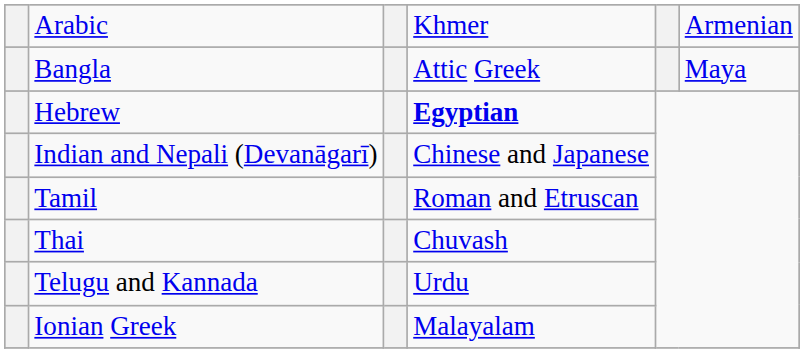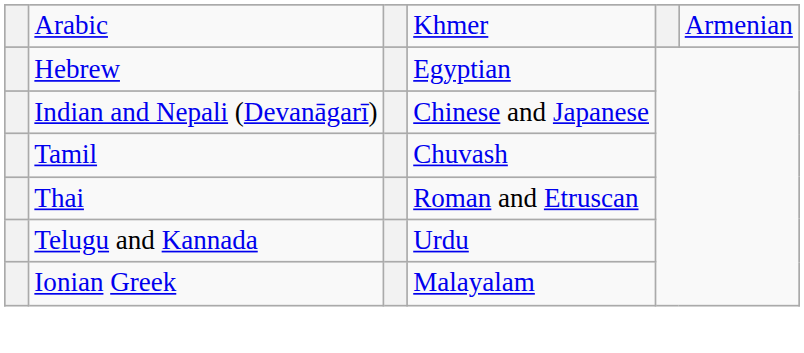- row: (73, 68)
(466, 111) bold -> (462, 68) normal
(526, 197) Roman and Etruscan -> (461, 154) Chuvash
(461, 240) Chuvash -> (526, 197) Roman and Etruscan
